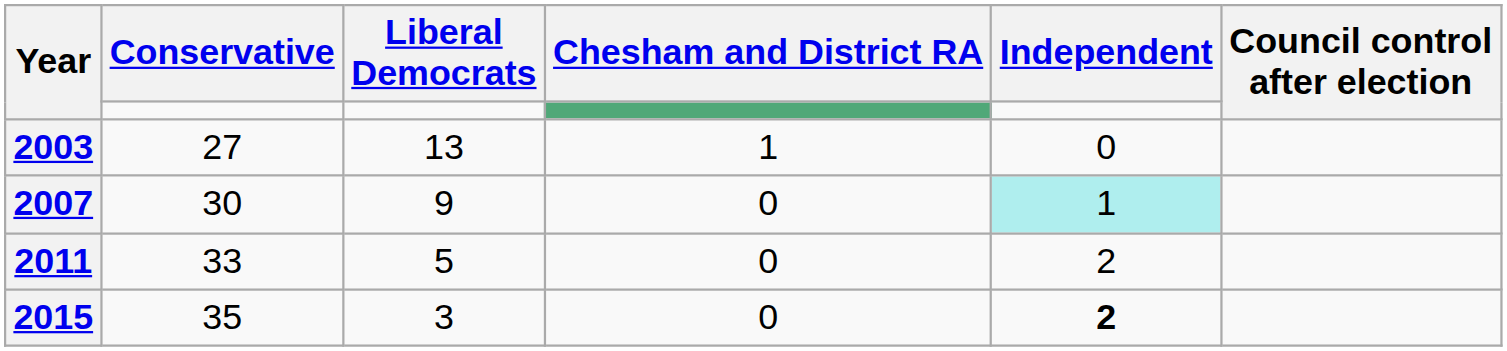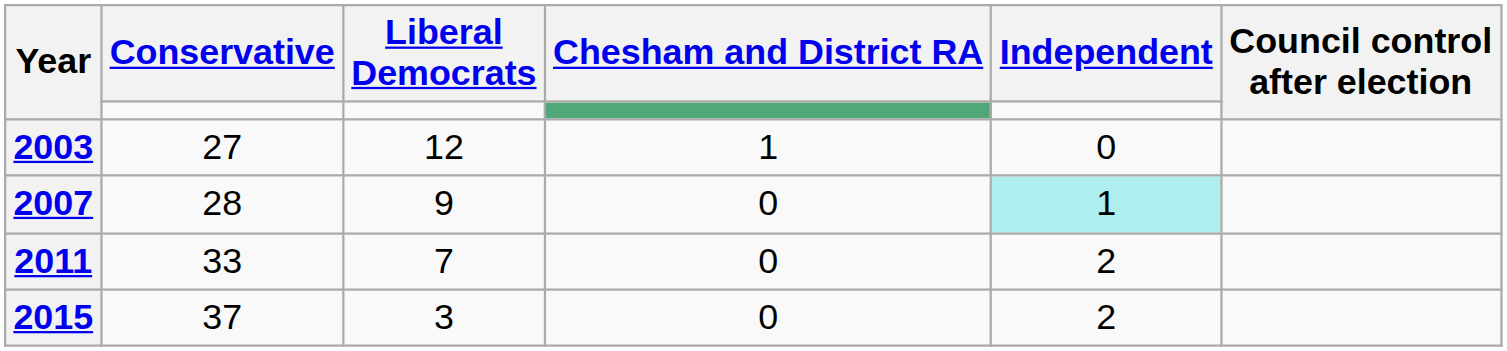(444, 146) 13 -> (444, 146) 12
(222, 203) 30 -> (222, 203) 28
(444, 260) 5 -> (444, 260) 7
(222, 317) 35 -> (222, 317) 37
(1106, 317) bold -> (1106, 317) normal
